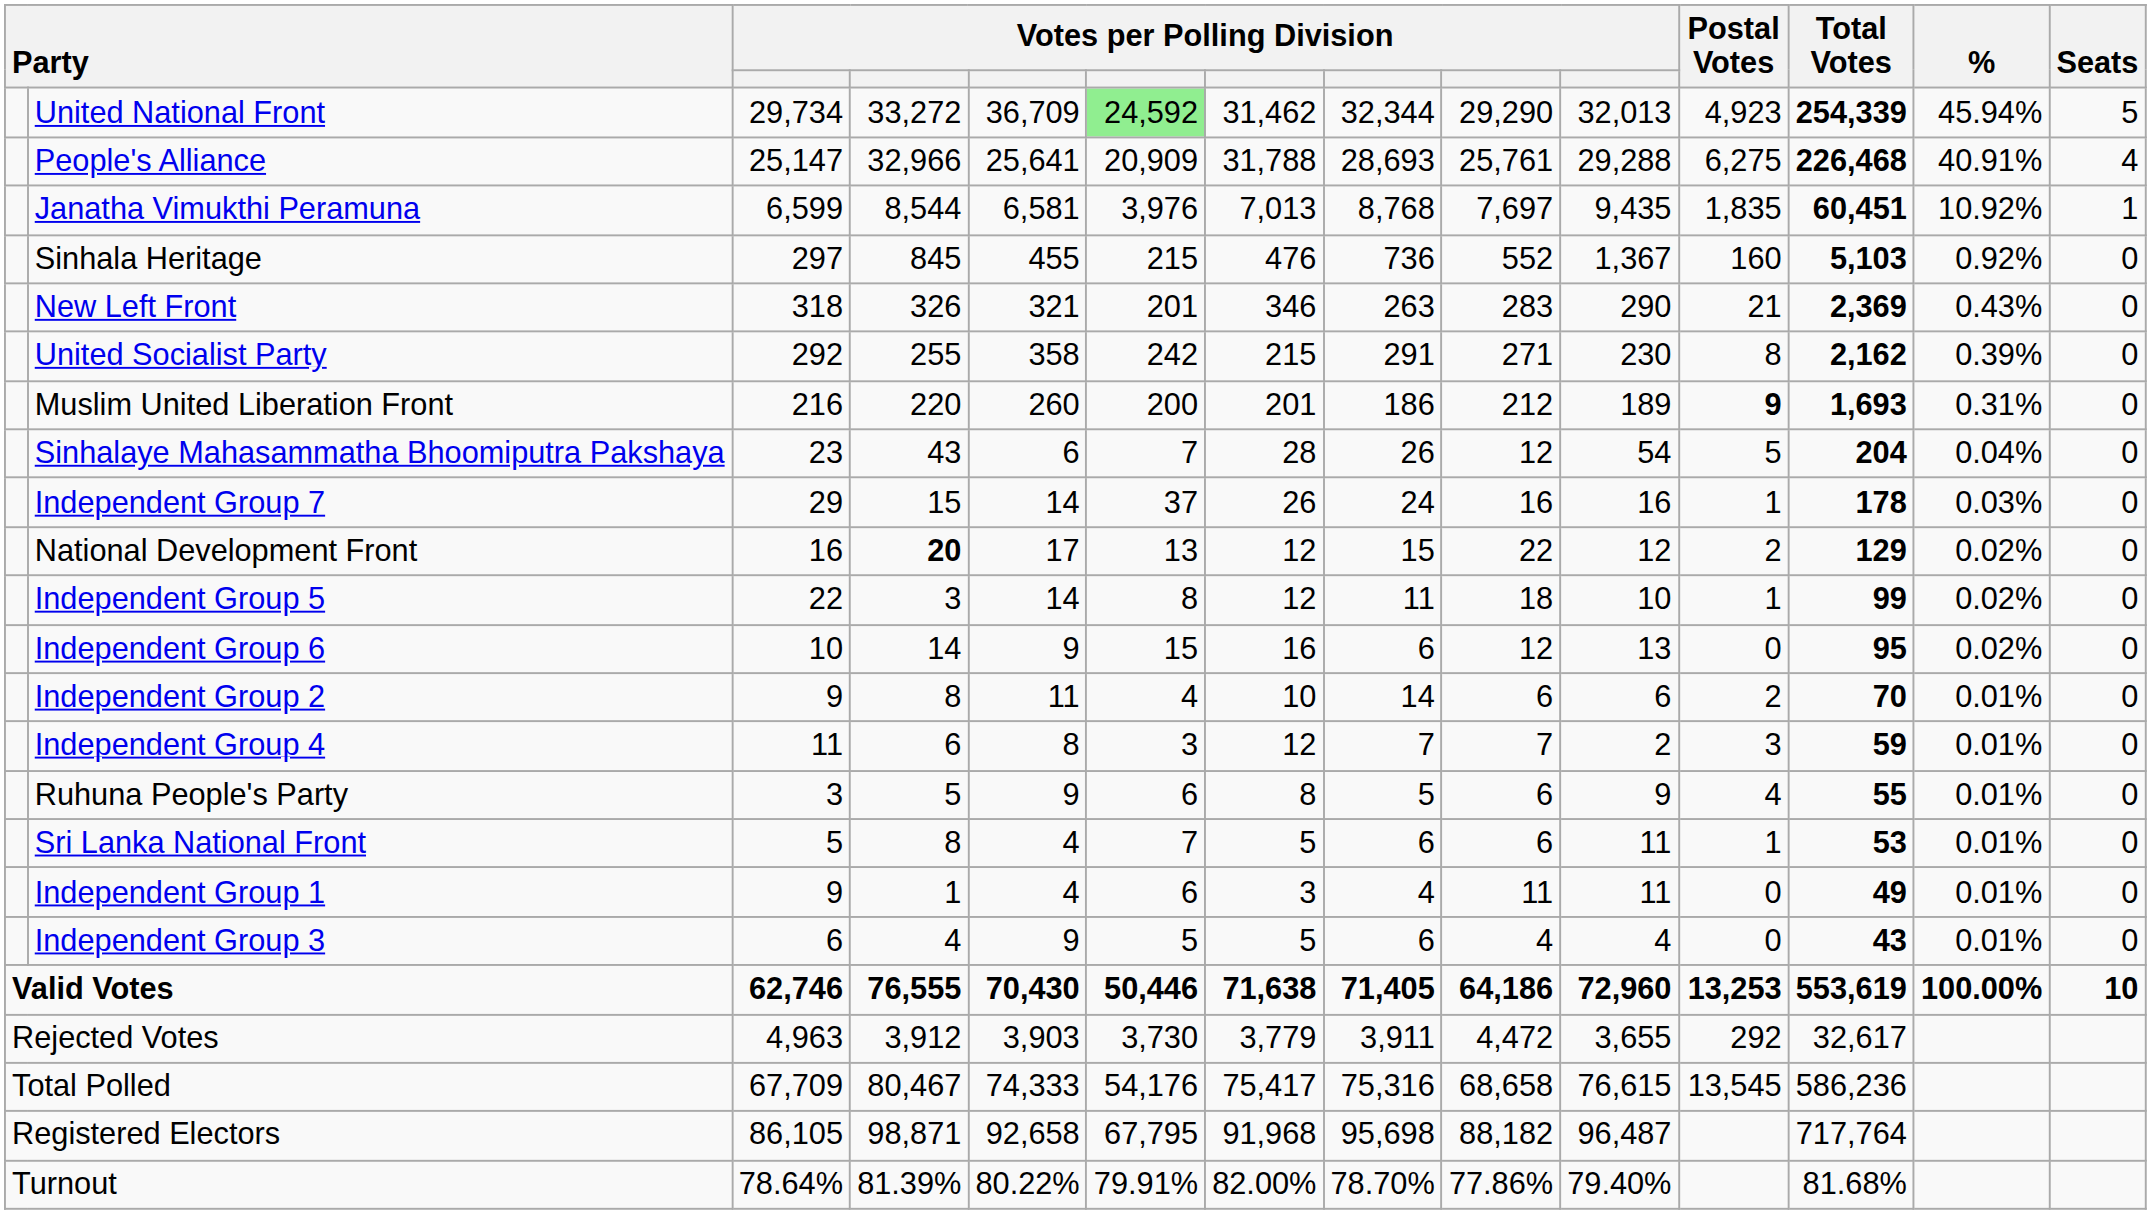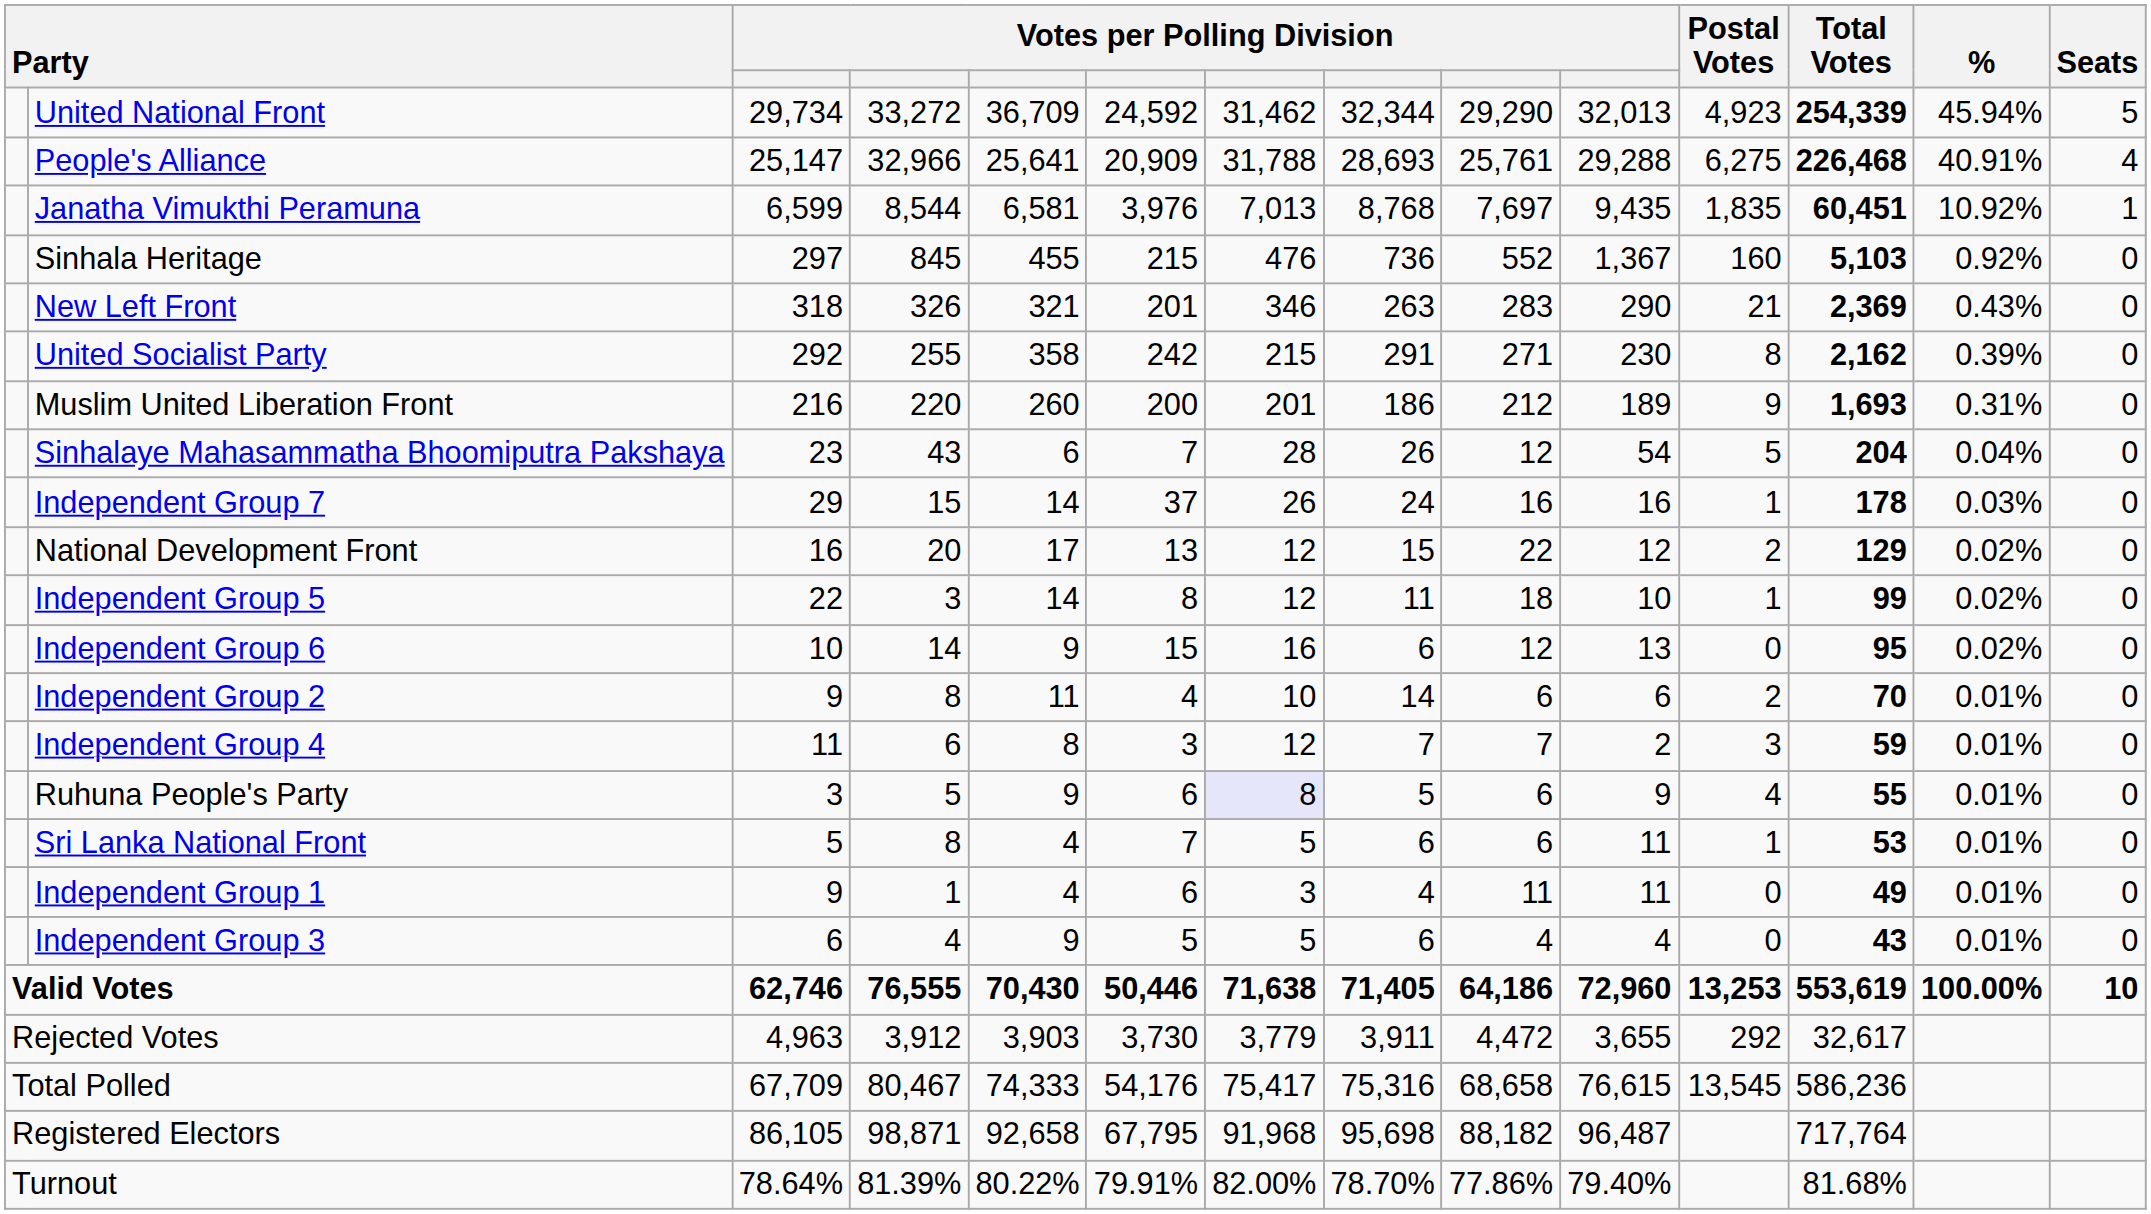(1151, 112) lightgreen background -> (1151, 112) no background
(1773, 404) bold -> (1773, 404) normal
(944, 550) bold -> (944, 550) normal
(1308, 794) no background -> (1308, 794) lavender background
